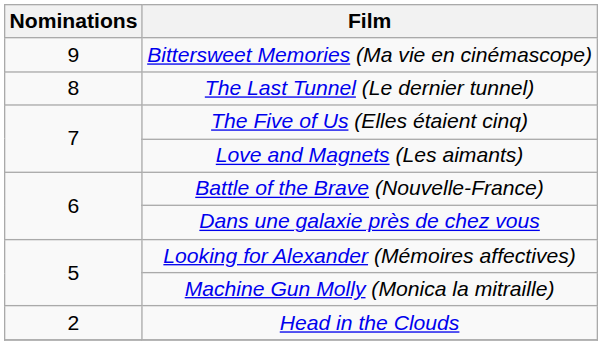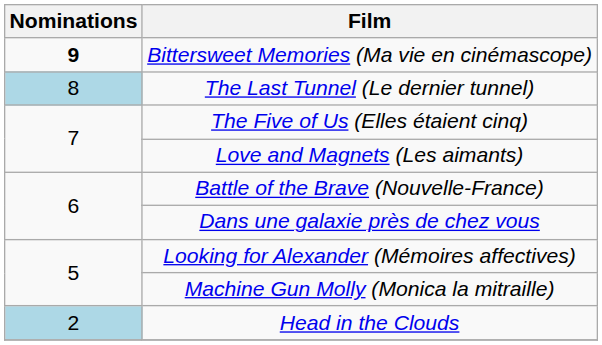(73, 54) normal -> (73, 54) bold
(73, 88) no background -> (73, 88) lightblue background
(73, 322) no background -> (73, 322) lightblue background
